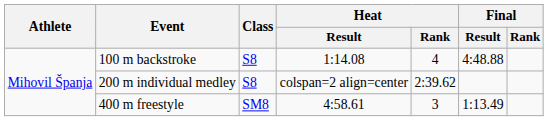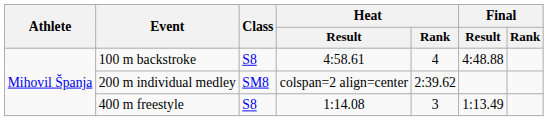(344, 60) 1:14.08 -> (344, 60) 4:58.61
(249, 82) S8 -> (256, 82) SM8
(256, 105) SM8 -> (249, 105) S8
(344, 105) 4:58.61 -> (344, 105) 1:14.08
